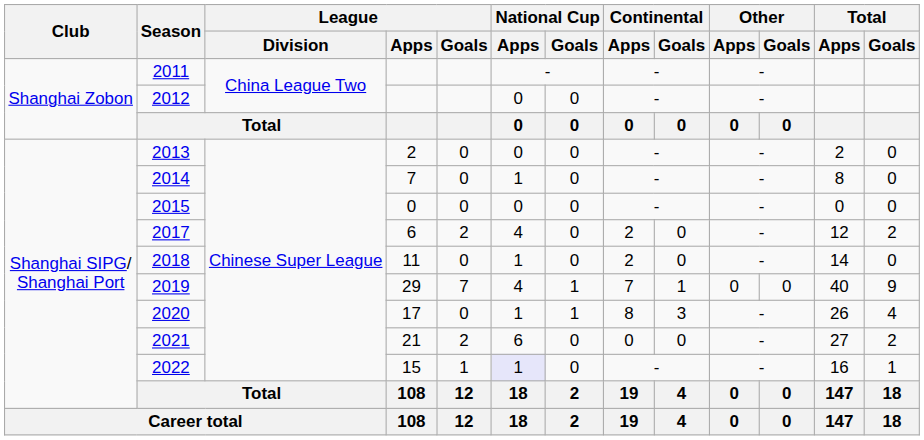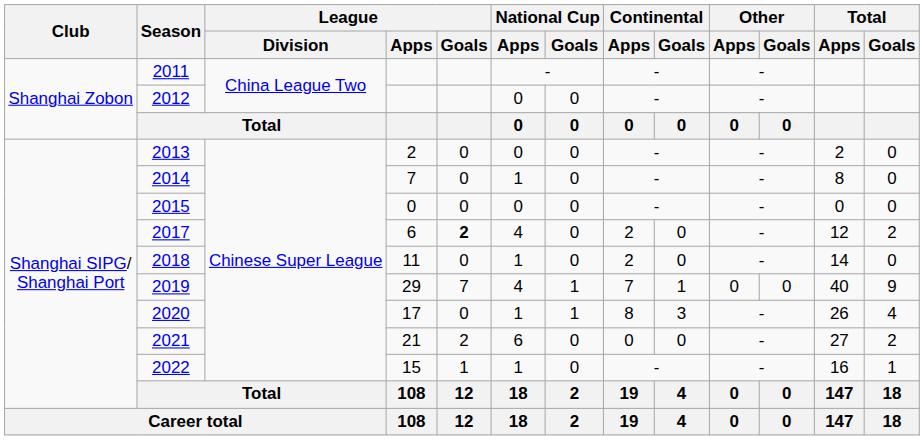(464, 233) normal -> (464, 233) bold
(518, 367) lavender background -> (518, 367) no background
